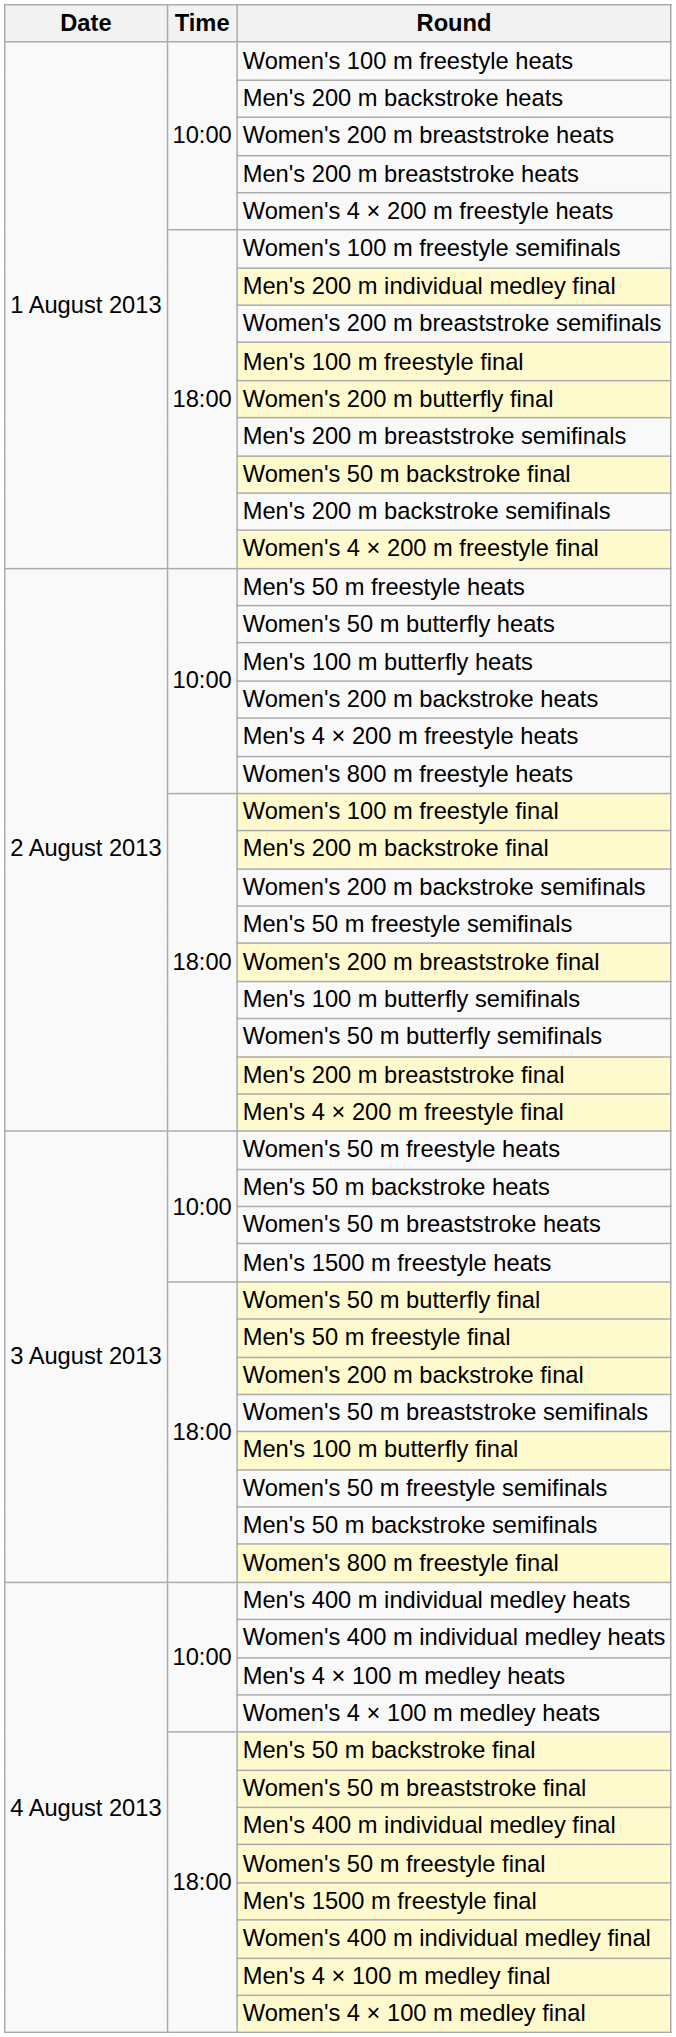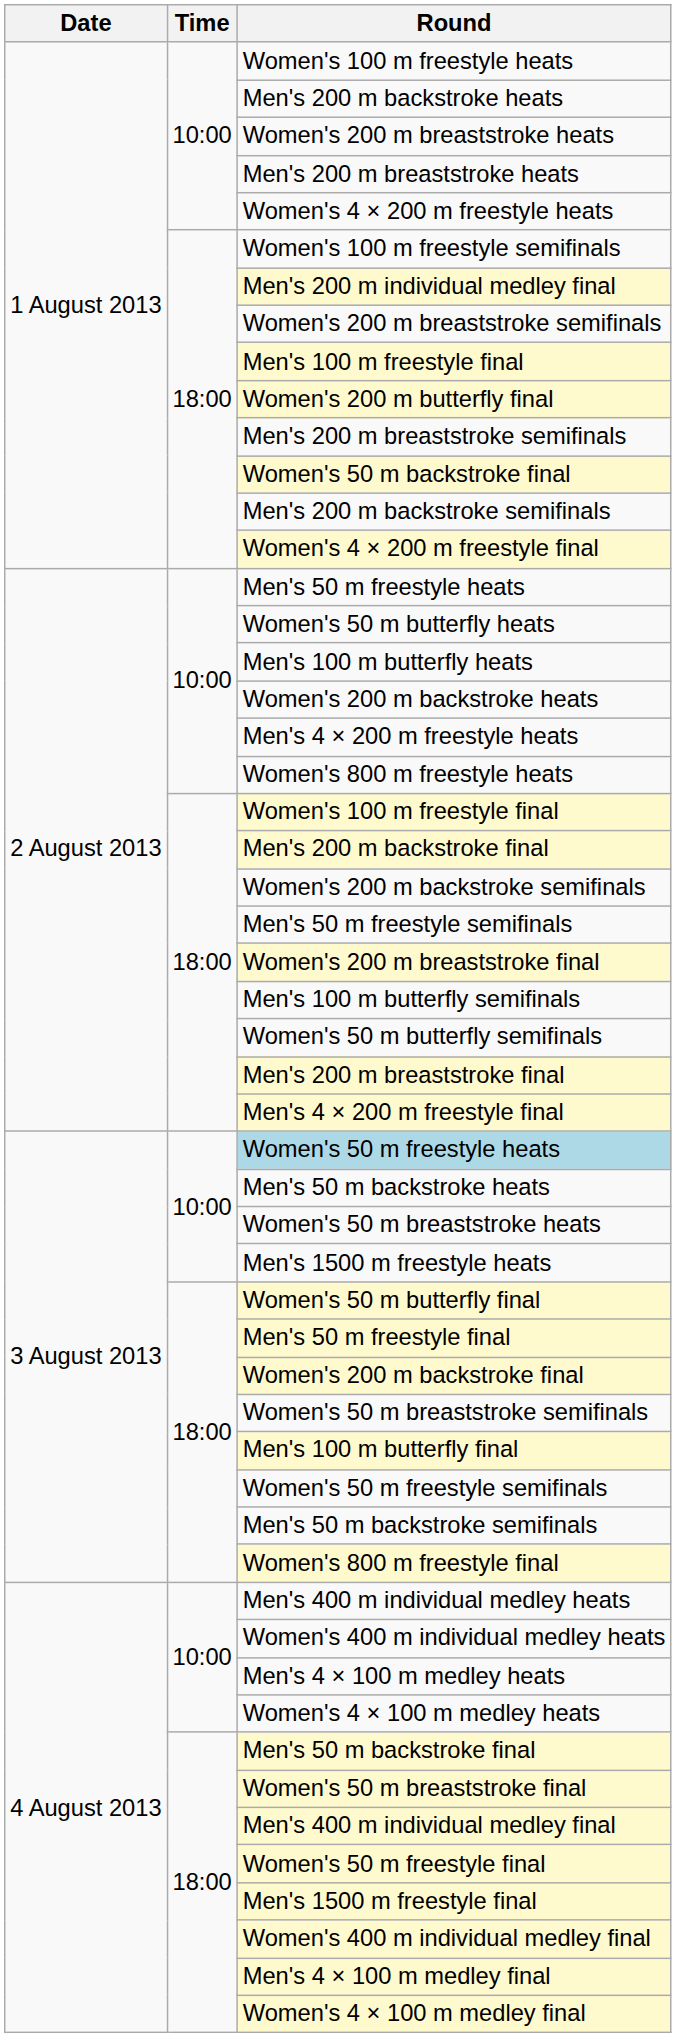(401, 1149) no background -> (401, 1149) lightblue background
